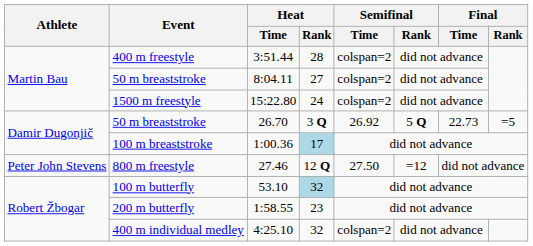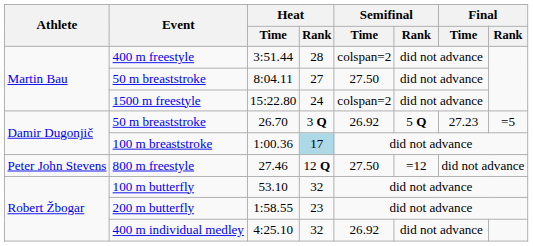(364, 79) colspan=2 -> (364, 79) 27.50
(463, 122) 22.73 -> (463, 122) 27.23
(317, 187) lightblue background -> (317, 187) no background
(364, 230) colspan=2 -> (364, 230) 26.92
